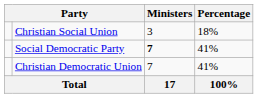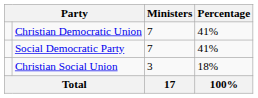rows swapped: (78, 66) <-> (66, 31)
(150, 48) bold -> (150, 48) normal
